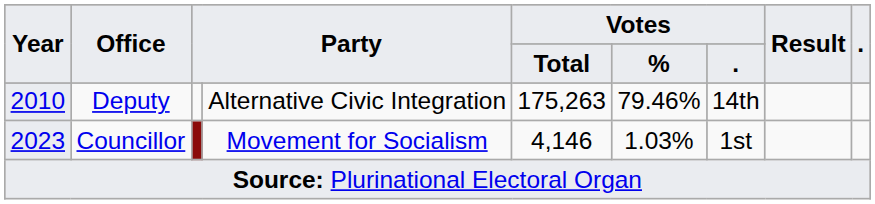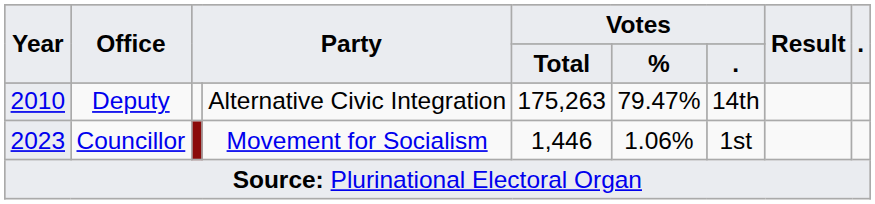(659, 102) 79.46% -> (659, 102) 79.47%
(562, 141) 4,146 -> (562, 141) 1,446
(659, 141) 1.03% -> (659, 141) 1.06%
